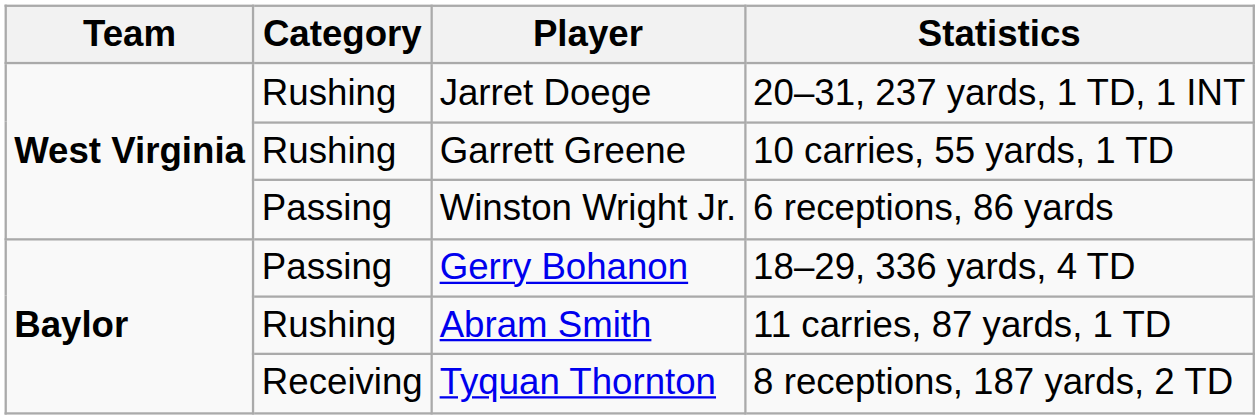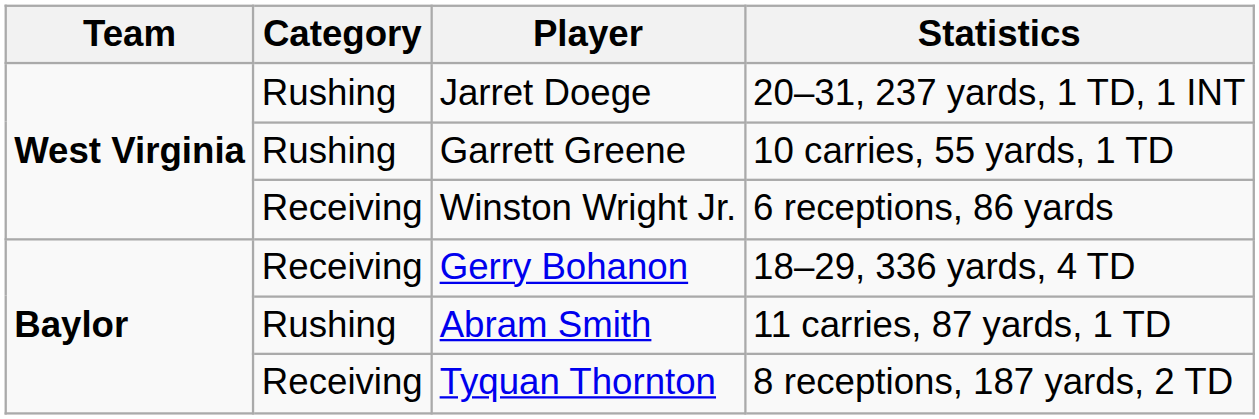(327, 208) Passing -> (342, 208) Receiving
(327, 266) Passing -> (342, 266) Receiving
